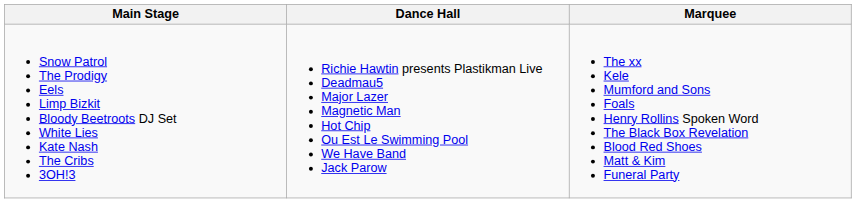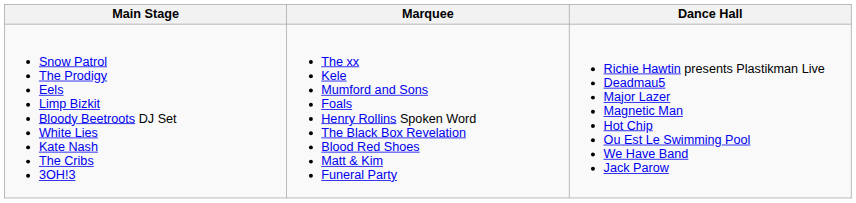columns swapped: (710, 14) <-> (428, 14)
